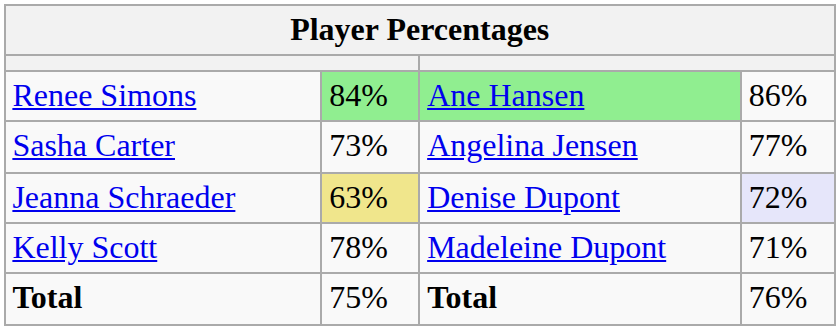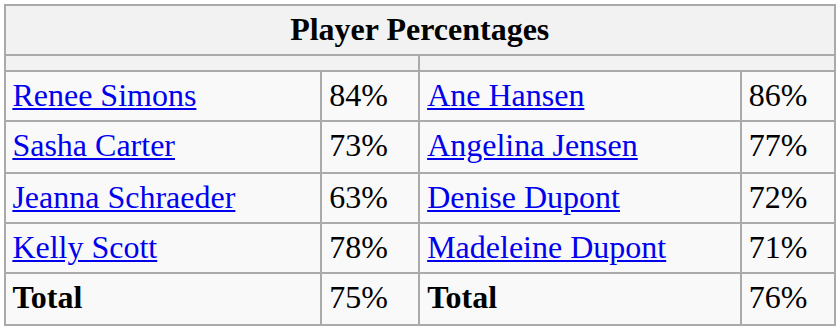(359, 95) lightgreen background -> (359, 95) no background
(506, 95) lightgreen background -> (506, 95) no background
(359, 196) khaki background -> (359, 196) no background
(778, 196) lavender background -> (778, 196) no background
